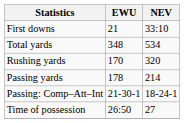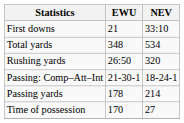(116, 61) 170 -> (120, 61) 26:50
rows swapped: (35, 77) <-> (55, 94)
(120, 110) 26:50 -> (116, 110) 170
